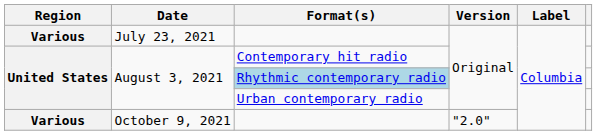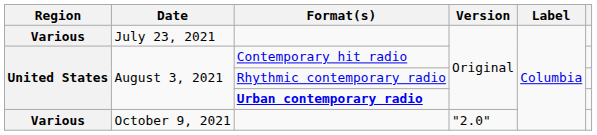(341, 78) lightblue background -> (341, 78) no background
(330, 99) normal -> (330, 99) bold
